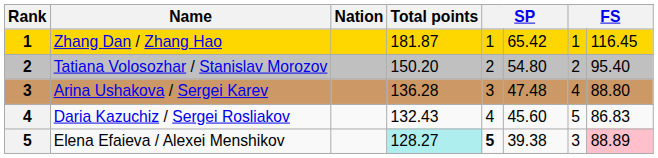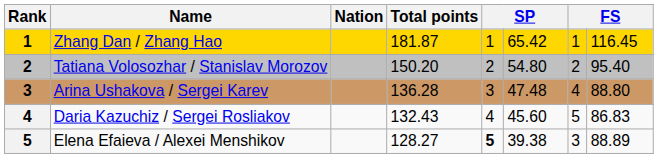(415, 141) paleturquoise background -> (415, 141) no background
(610, 141) pink background -> (610, 141) no background
